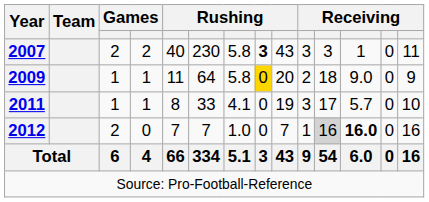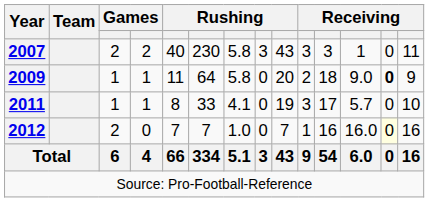(263, 51) bold -> (263, 51) normal
(263, 78) gold background -> (263, 78) no background
(389, 78) normal -> (389, 78) bold
(328, 130) lightgrey background -> (328, 130) no background
(361, 130) bold -> (361, 130) normal
(389, 130) no background -> (389, 130) lightyellow background
